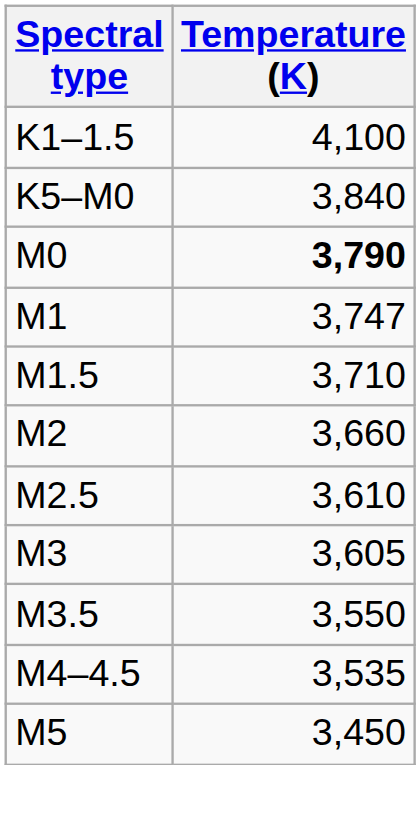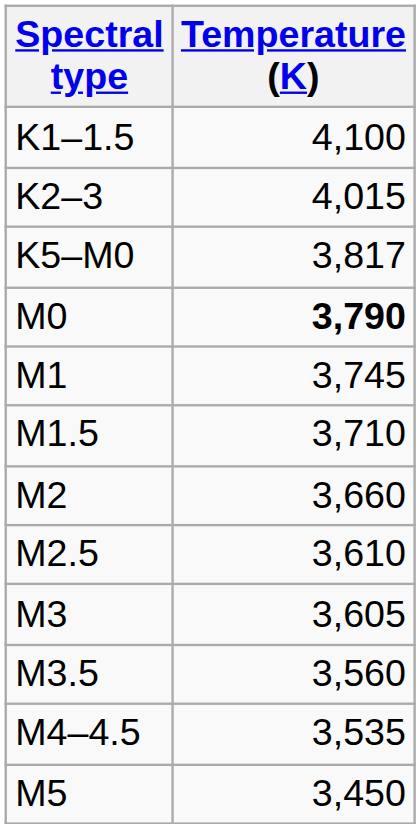+ row: (59, 196)
(359, 196) 3,840 -> (359, 256) 3,817
(359, 315) 3,747 -> (359, 375) 3,745
(359, 613) 3,550 -> (359, 673) 3,560
